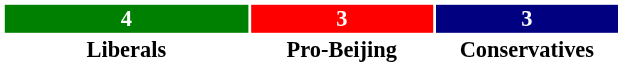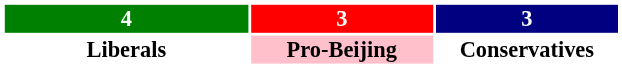(342, 49) no background -> (342, 49) pink background
